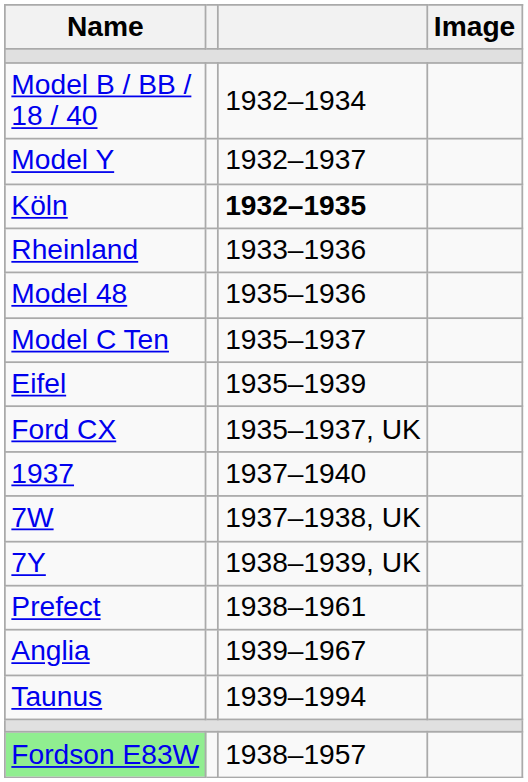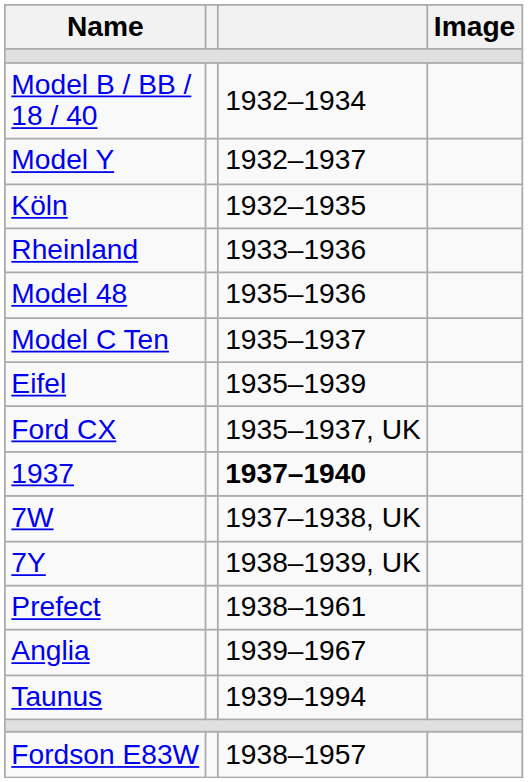(296, 205) bold -> (296, 205) normal
(296, 473) normal -> (296, 473) bold
(105, 754) lightgreen background -> (105, 754) no background
